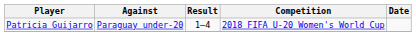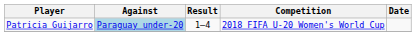(140, 25) no background -> (140, 25) lightblue background
